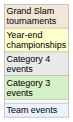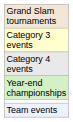(36, 40) Year-end championships -> (28, 40) Category 3 events
(28, 87) Category 3 events -> (36, 87) Year-end championships
